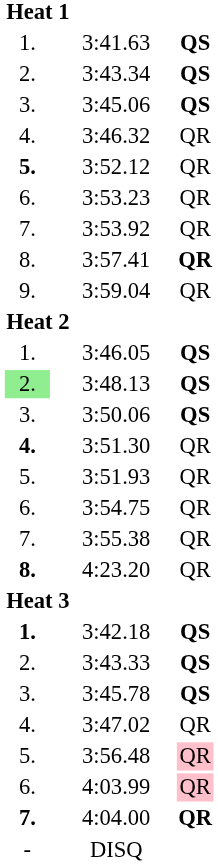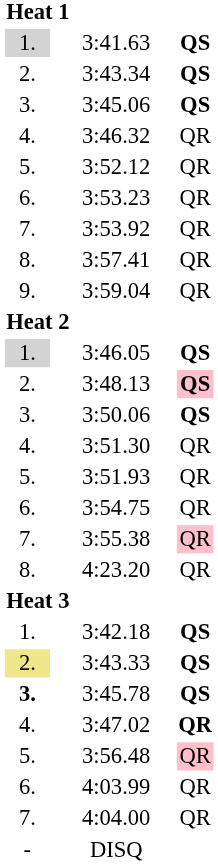(27, 42) no background -> (27, 42) lightgrey background
(27, 166) bold -> (27, 166) normal
(195, 259) bold -> (195, 259) normal
(27, 352) no background -> (27, 352) lightgrey background
(27, 383) lightgreen background -> (27, 383) no background
(195, 383) no background -> (195, 383) pink background
(27, 445) bold -> (27, 445) normal
(195, 539) no background -> (195, 539) pink background
(27, 570) bold -> (27, 570) normal
(27, 632) bold -> (27, 632) normal
(27, 663) no background -> (27, 663) khaki background
(27, 694) normal -> (27, 694) bold
(195, 725) normal -> (195, 725) bold
(195, 787) pink background -> (195, 787) no background
(27, 818) bold -> (27, 818) normal
(195, 818) bold -> (195, 818) normal
